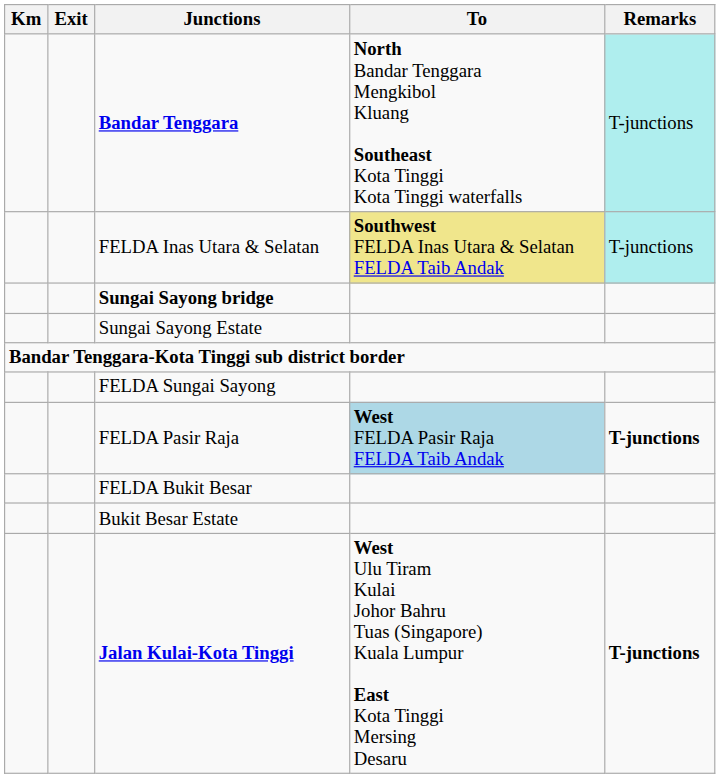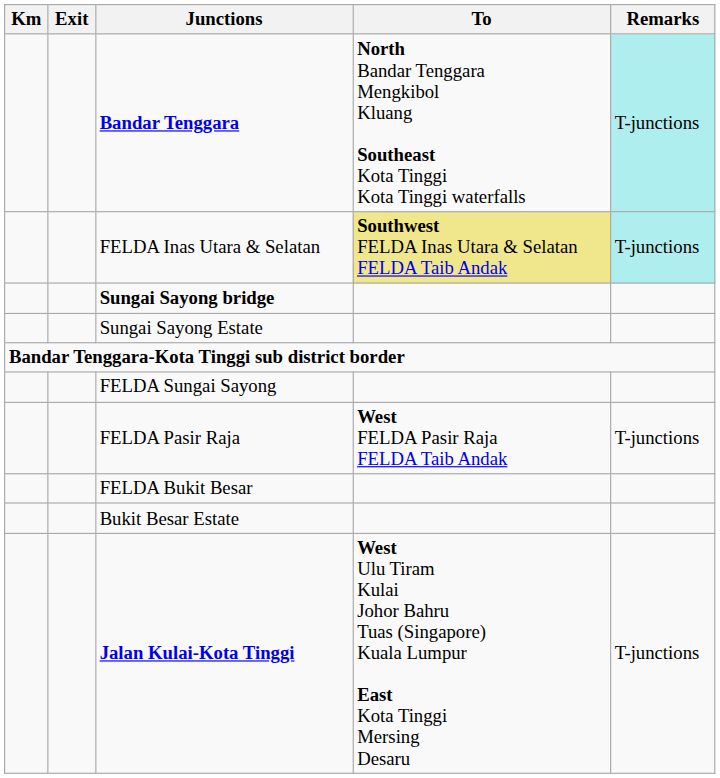(429, 437) lightblue background -> (432, 437) no background
(654, 437) bold -> (657, 437) normal
(654, 653) bold -> (657, 653) normal
